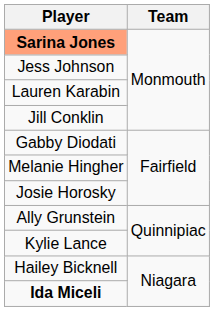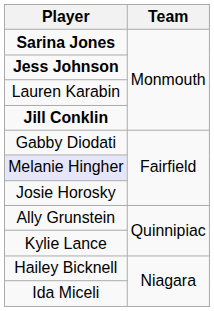(66, 42) lightsalmon background -> (66, 42) no background
(66, 67) normal -> (66, 67) bold
(66, 117) normal -> (66, 117) bold
(66, 167) no background -> (66, 167) lavender background
(66, 293) bold -> (66, 293) normal
